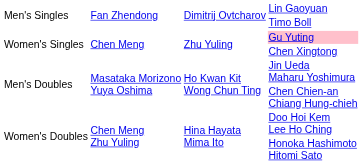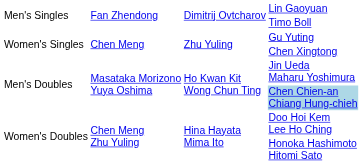(291, 37) pink background -> (291, 37) no background
(313, 98) no background -> (313, 98) lightblue background
